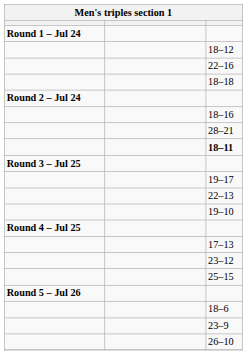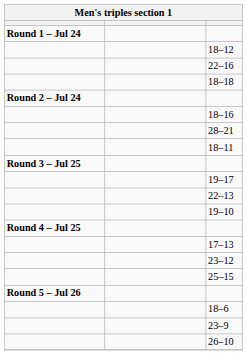(221, 147) bold -> (221, 147) normal
